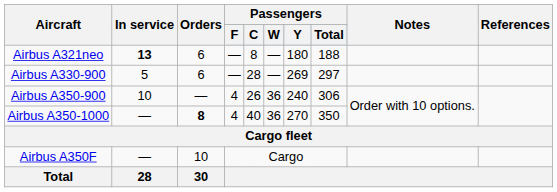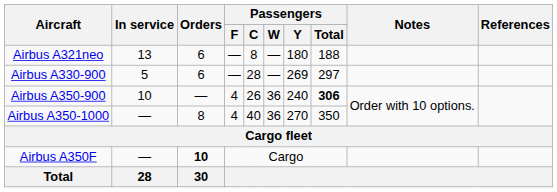(145, 55) bold -> (145, 55) normal
(329, 95) normal -> (329, 95) bold
(201, 116) bold -> (201, 116) normal
(201, 156) normal -> (201, 156) bold
